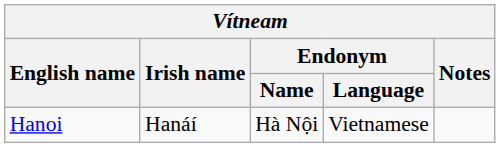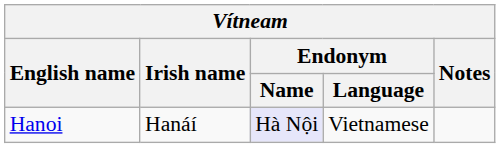(287, 124) no background -> (287, 124) lavender background
